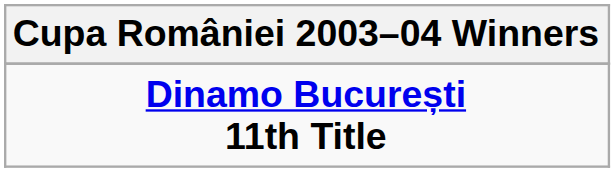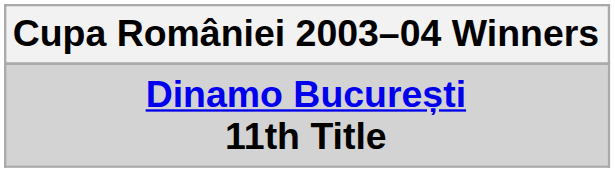(306, 114) no background -> (306, 114) lightgrey background
